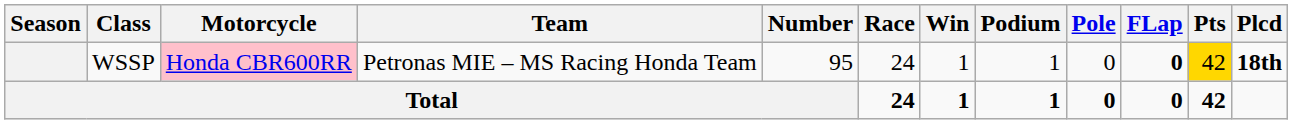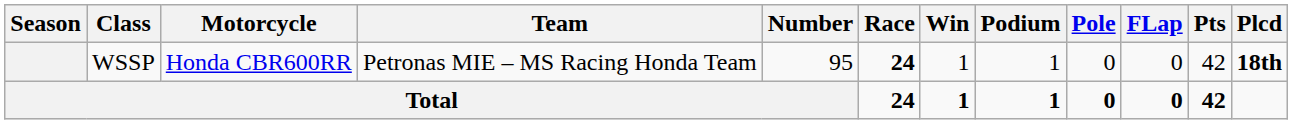(259, 61) pink background -> (259, 61) no background
(903, 61) normal -> (903, 61) bold
(1177, 61) bold -> (1177, 61) normal
(1214, 61) gold background -> (1214, 61) no background
